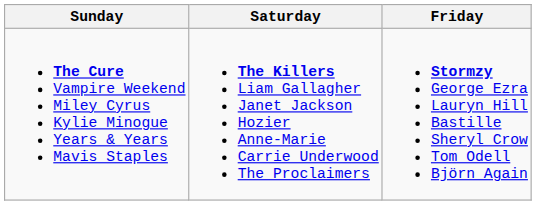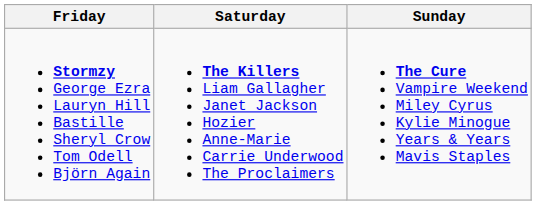columns swapped: (457, 17) <-> (97, 17)
